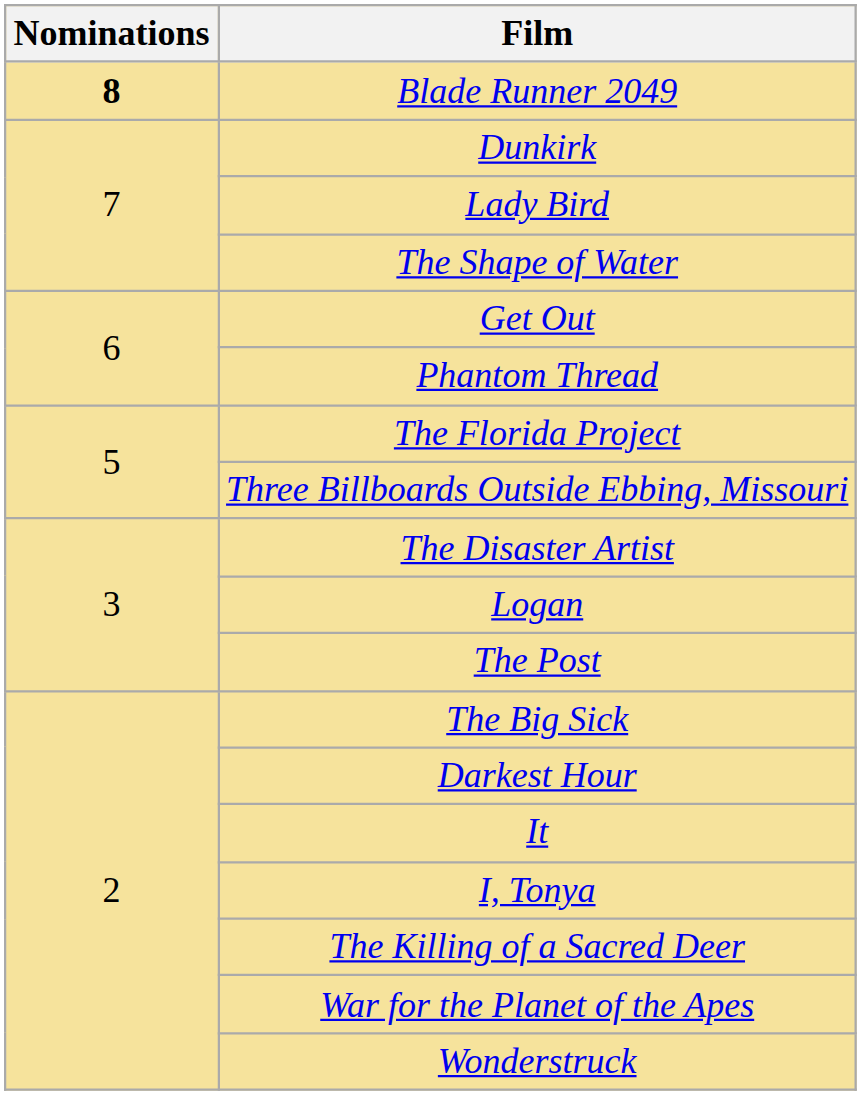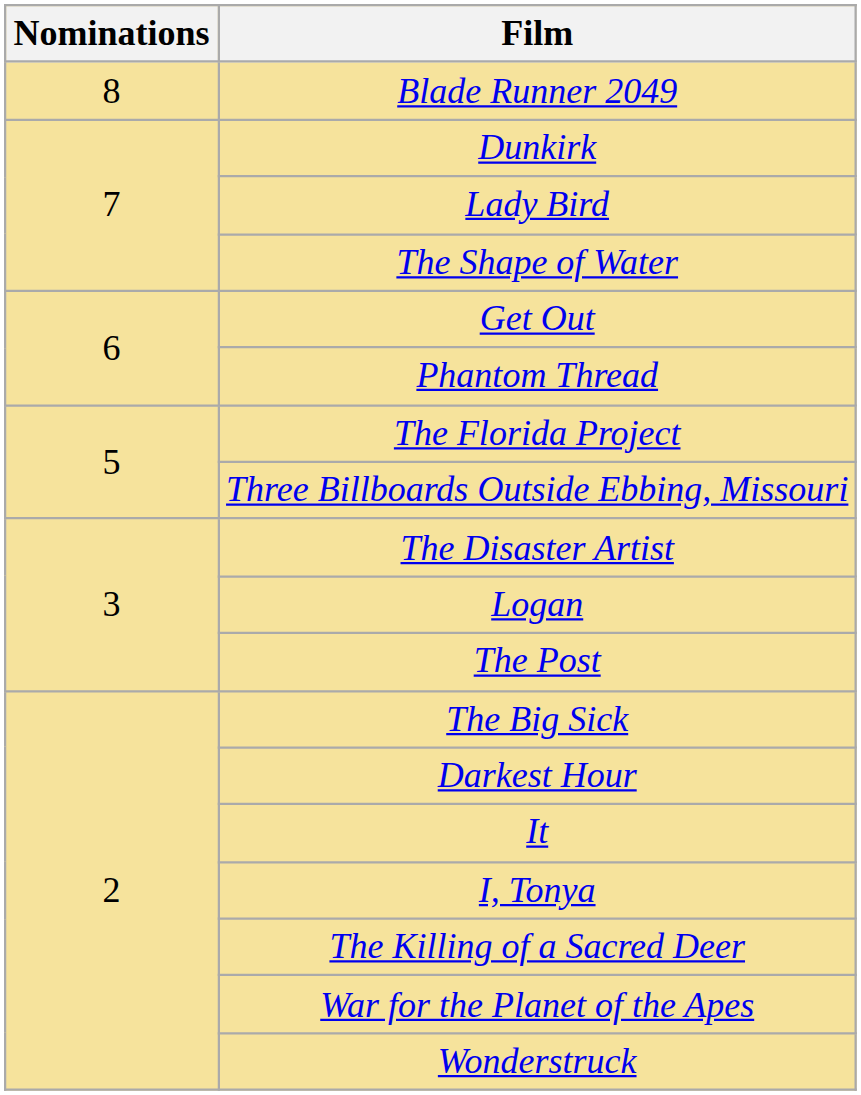(111, 90) bold -> (111, 90) normal
